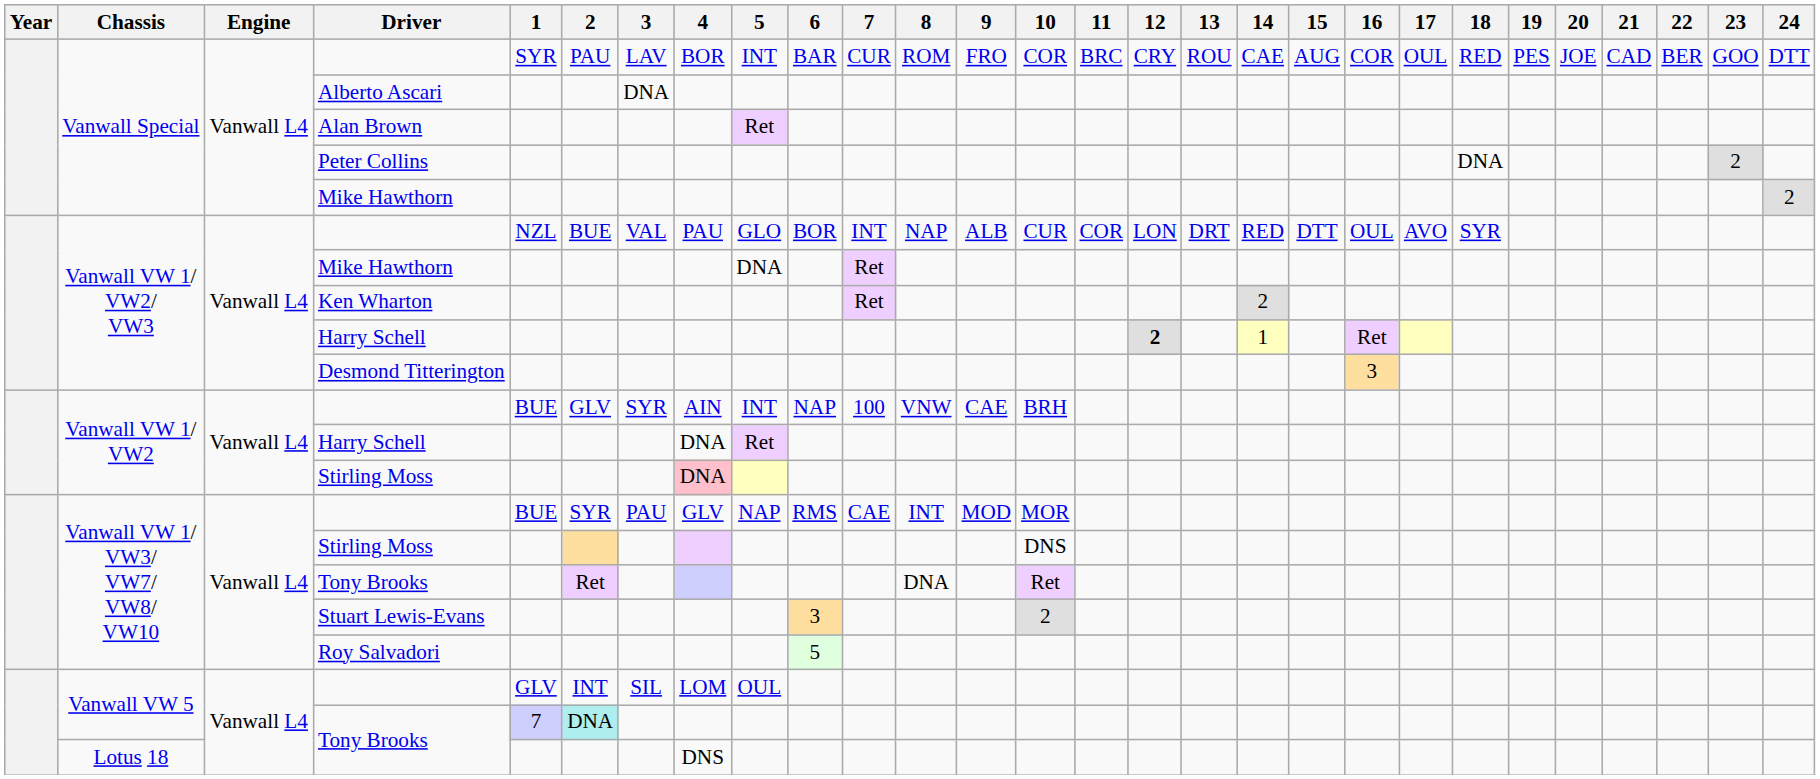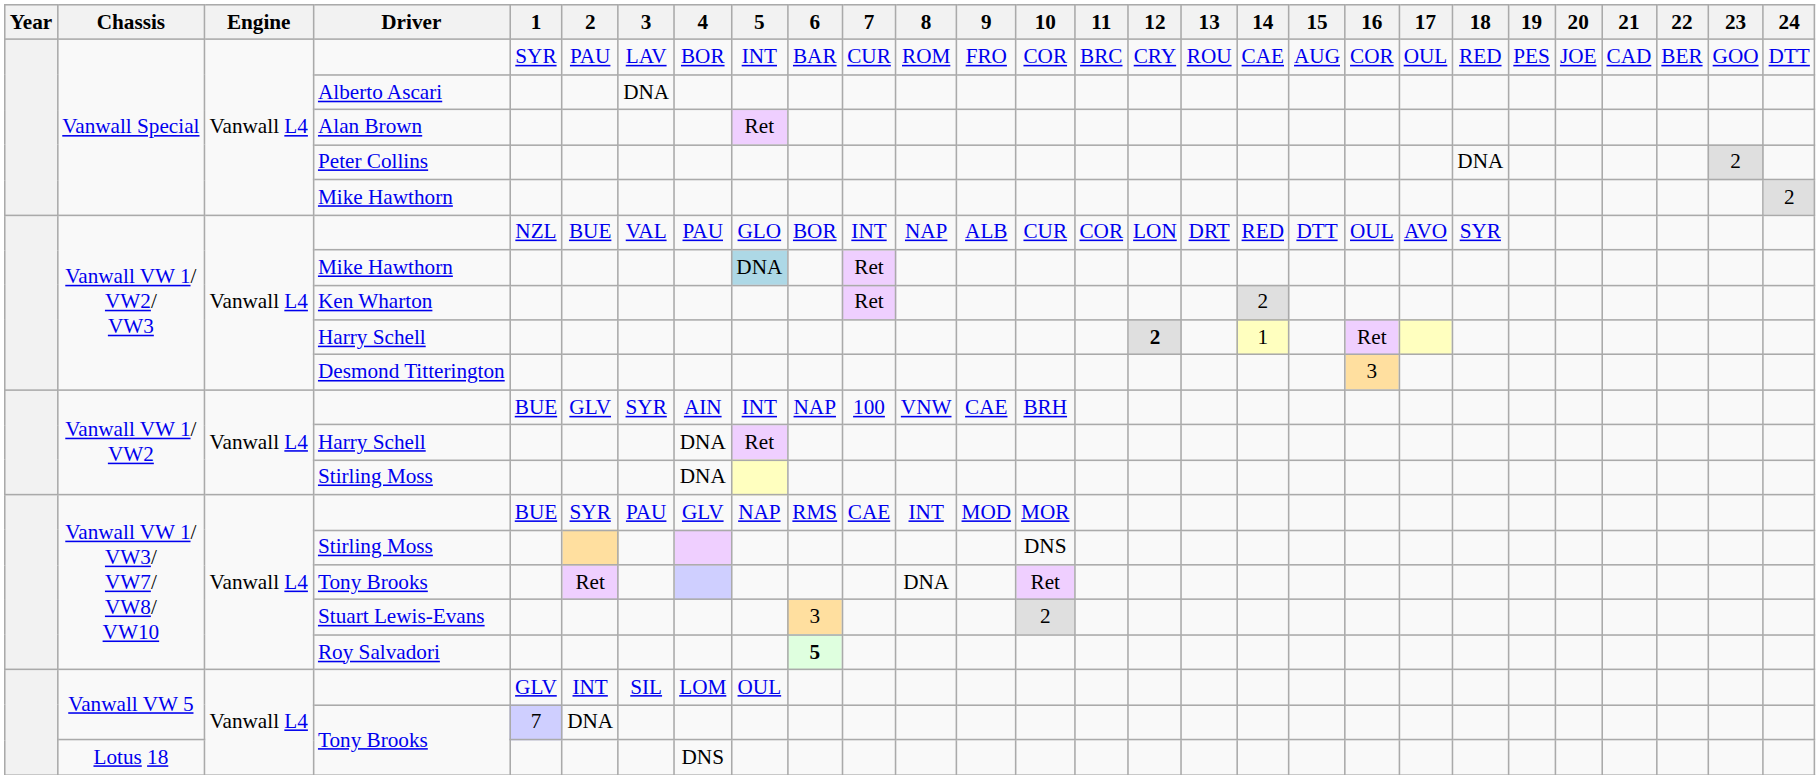(759, 266) no background -> (759, 266) lightblue background
(703, 476) pink background -> (703, 476) no background
(815, 651) normal -> (815, 651) bold
(590, 721) paleturquoise background -> (590, 721) no background
